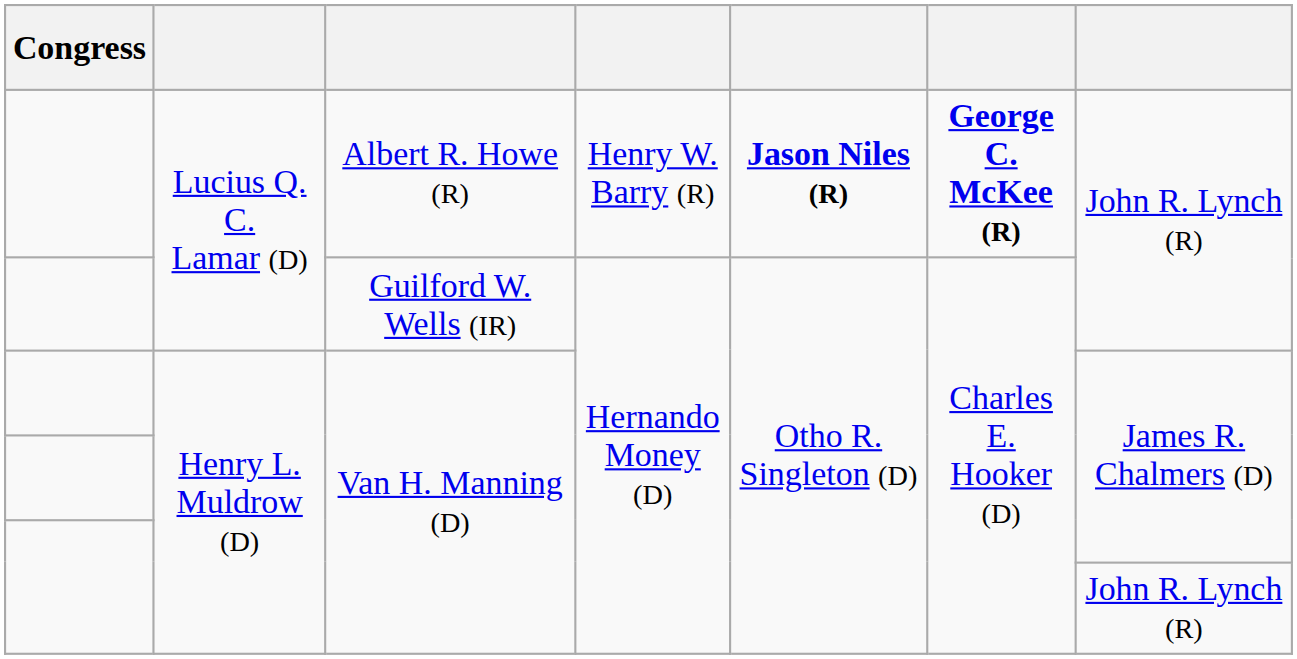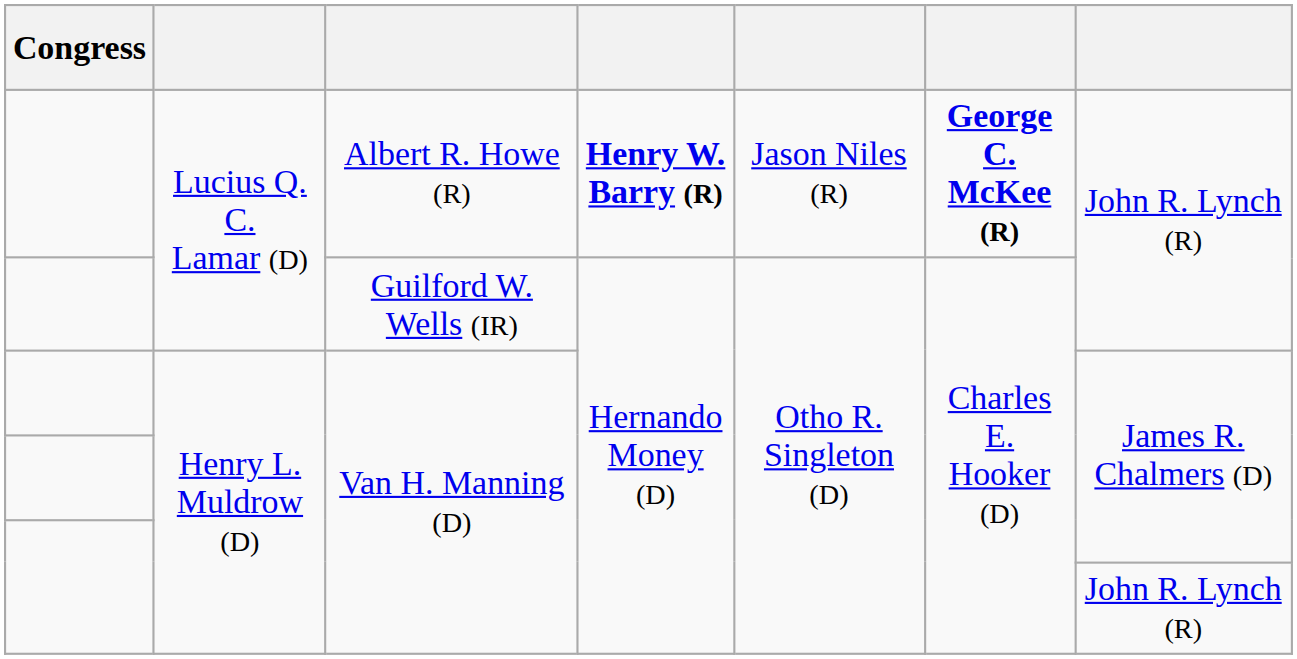(653, 173) normal -> (656, 173) bold
(828, 173) bold -> (829, 173) normal
